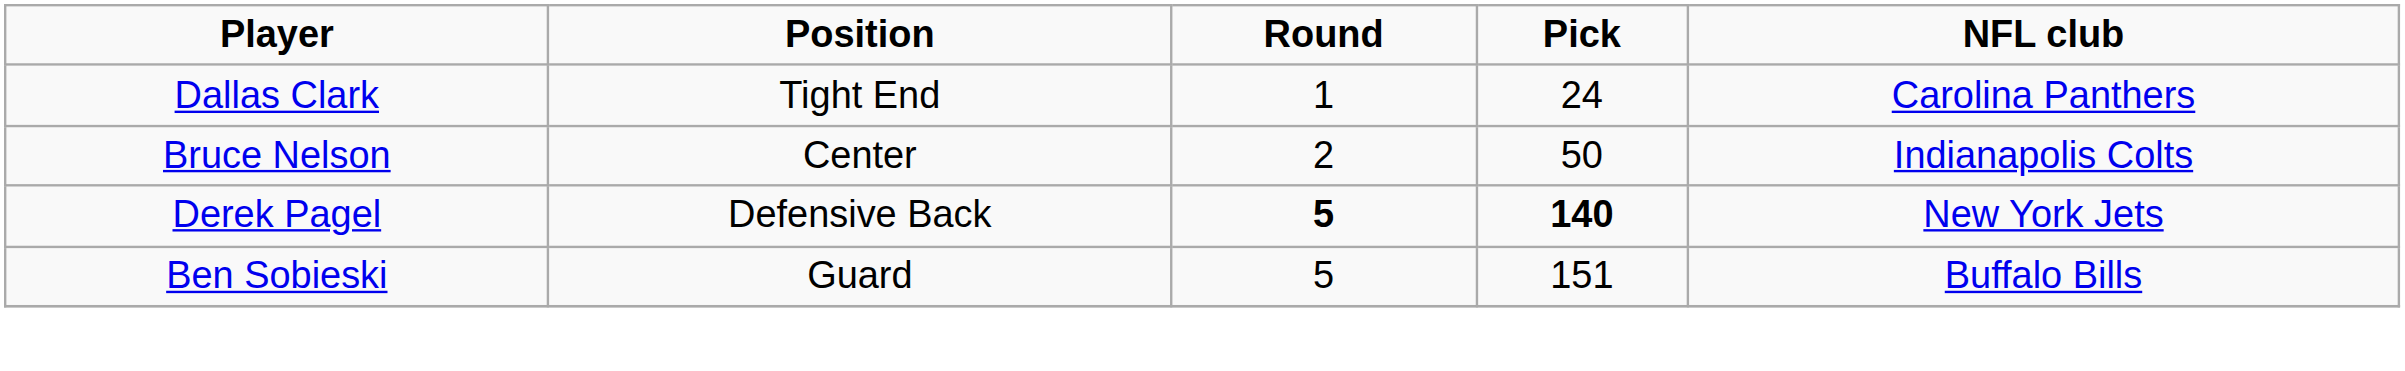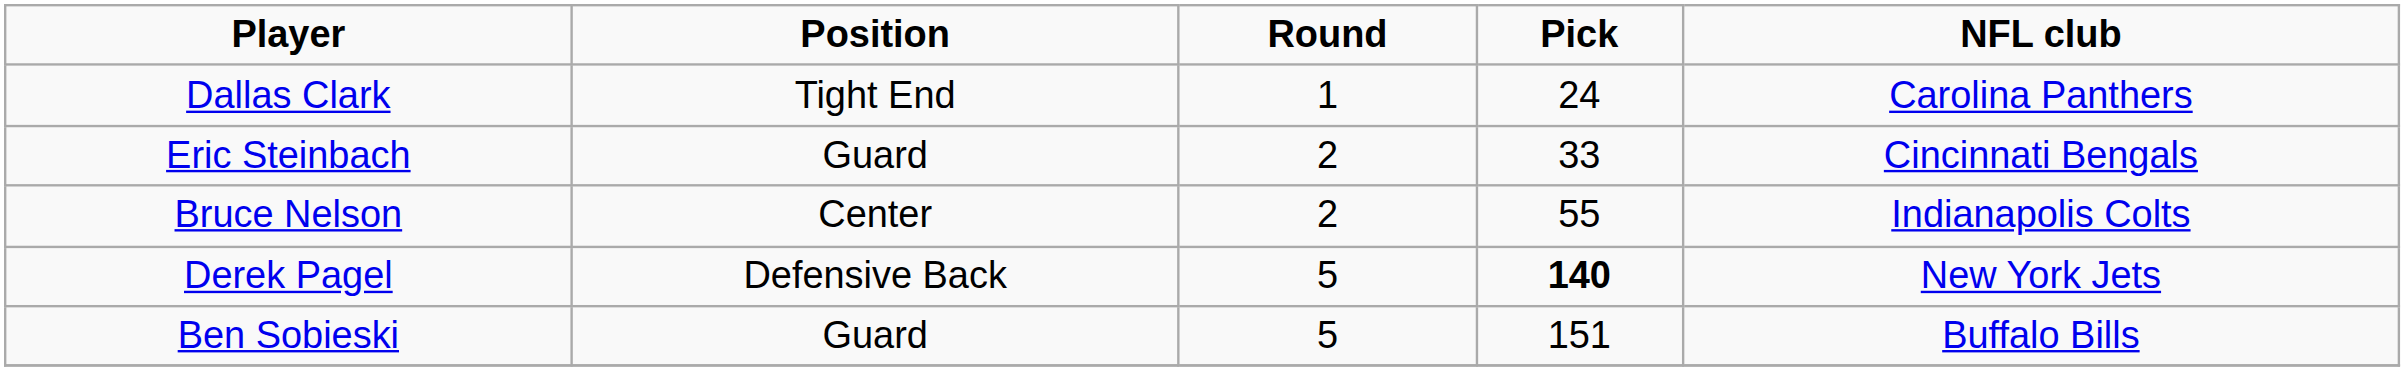+ row: (288, 154)
(1582, 154) 50 -> (1579, 214) 55
(1324, 214) bold -> (1327, 275) normal
